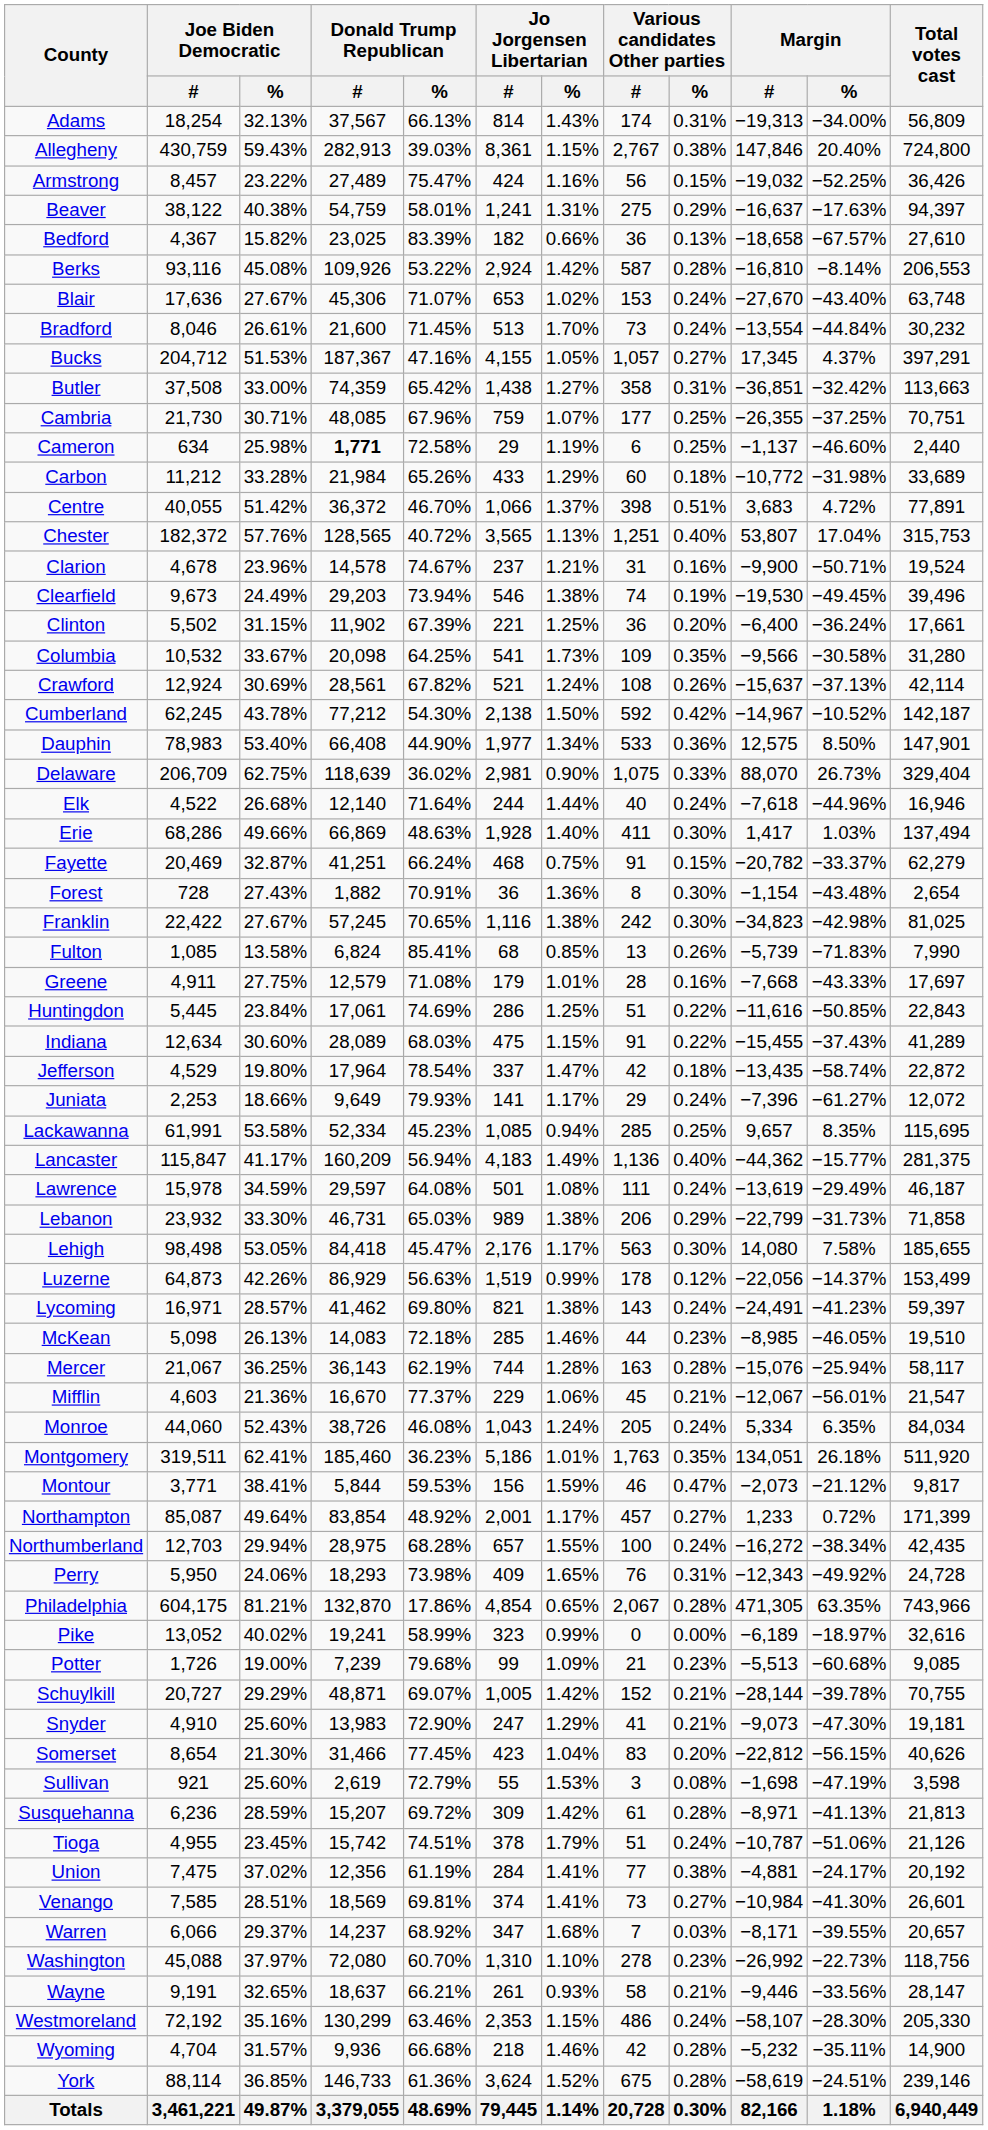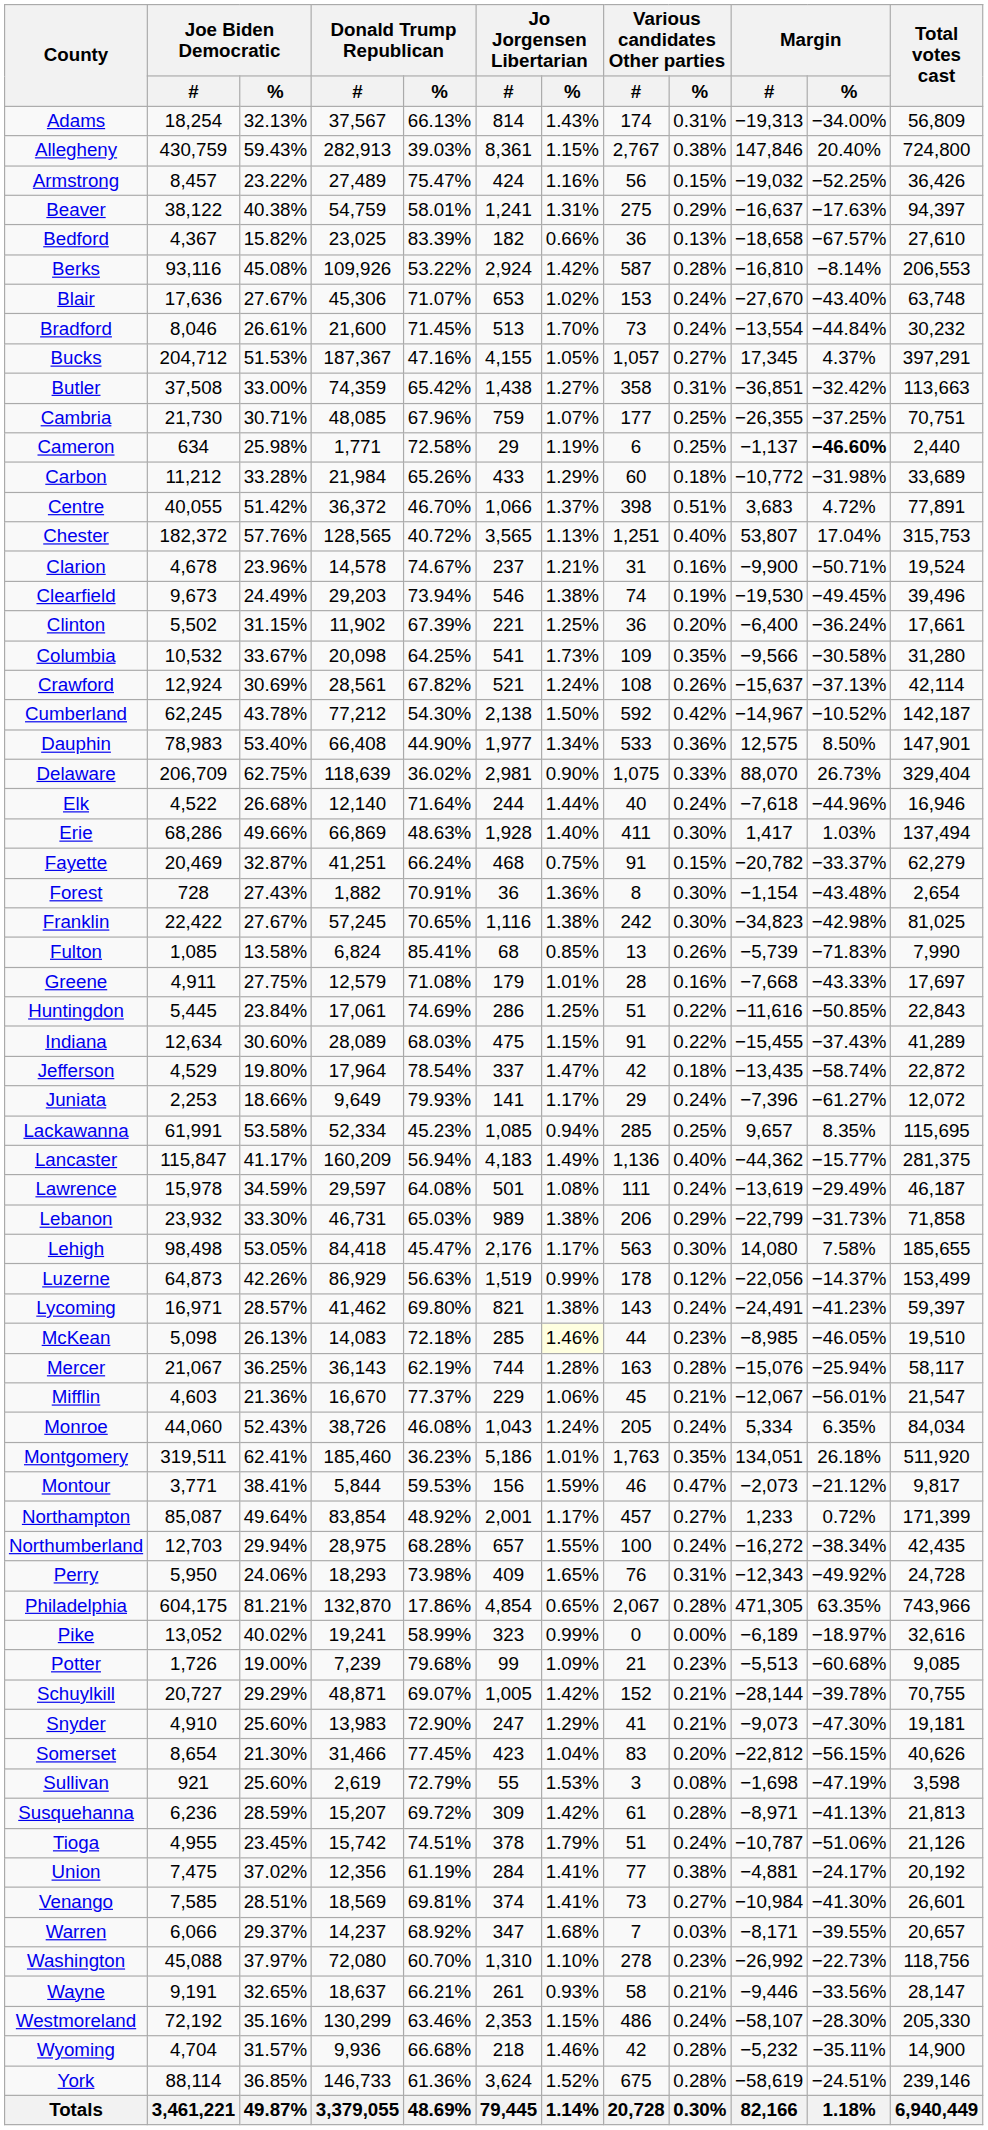(357, 447) bold -> (357, 447) normal
(849, 447) normal -> (849, 447) bold
(572, 1338) no background -> (572, 1338) lightyellow background
